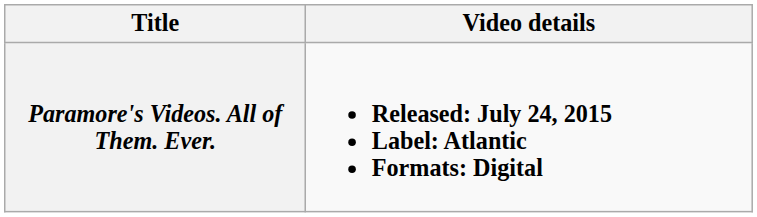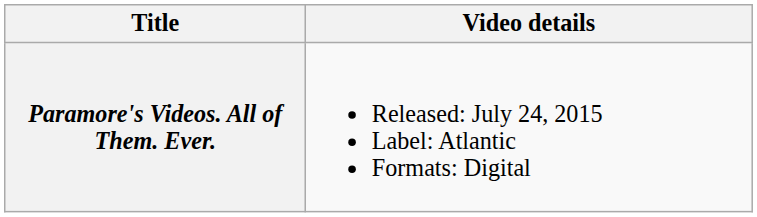(529, 141) bold -> (529, 141) normal
